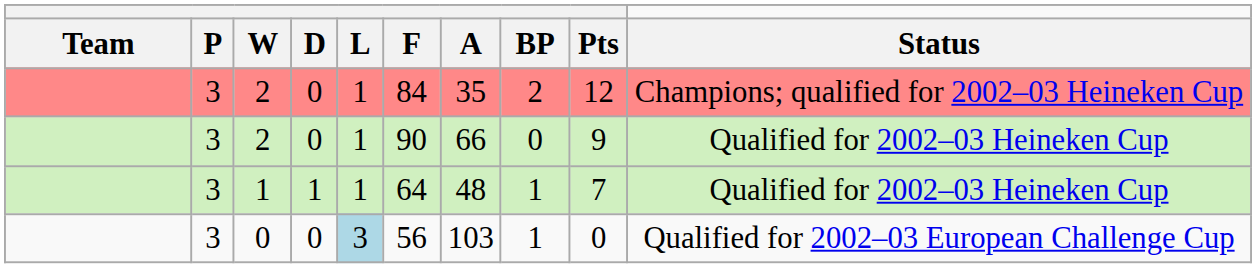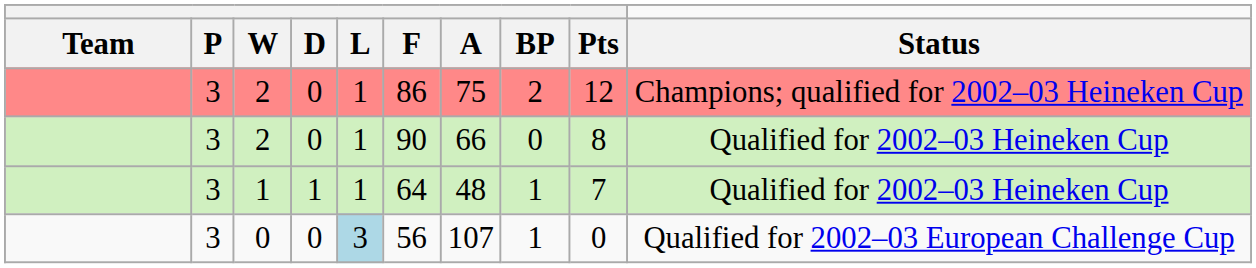(412, 91) 84 -> (412, 91) 86
(471, 91) 35 -> (471, 91) 75
(599, 140) 9 -> (599, 140) 8
(471, 237) 103 -> (471, 237) 107
